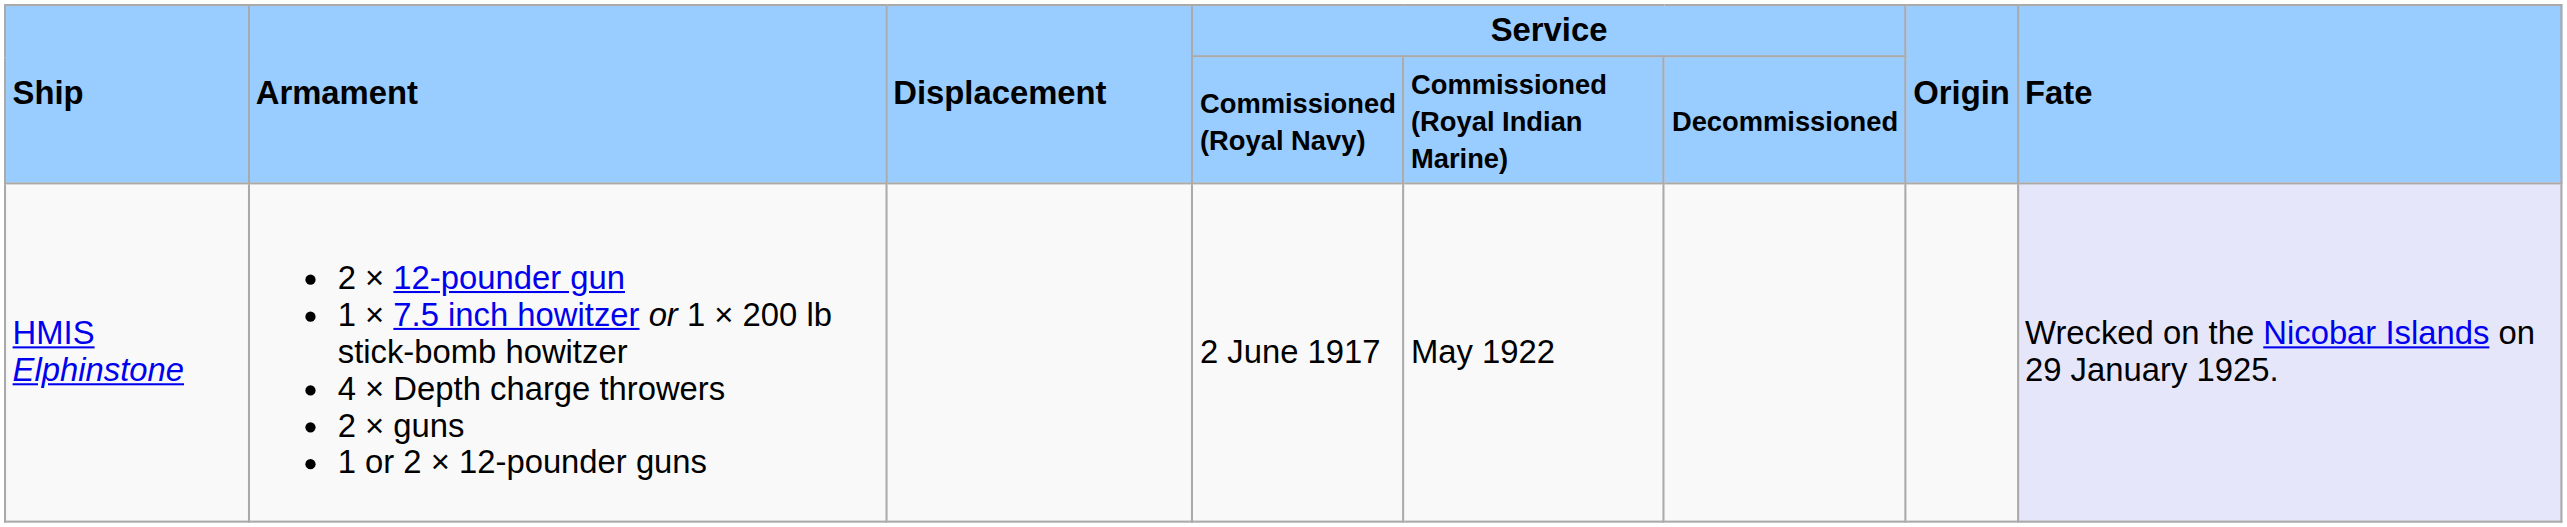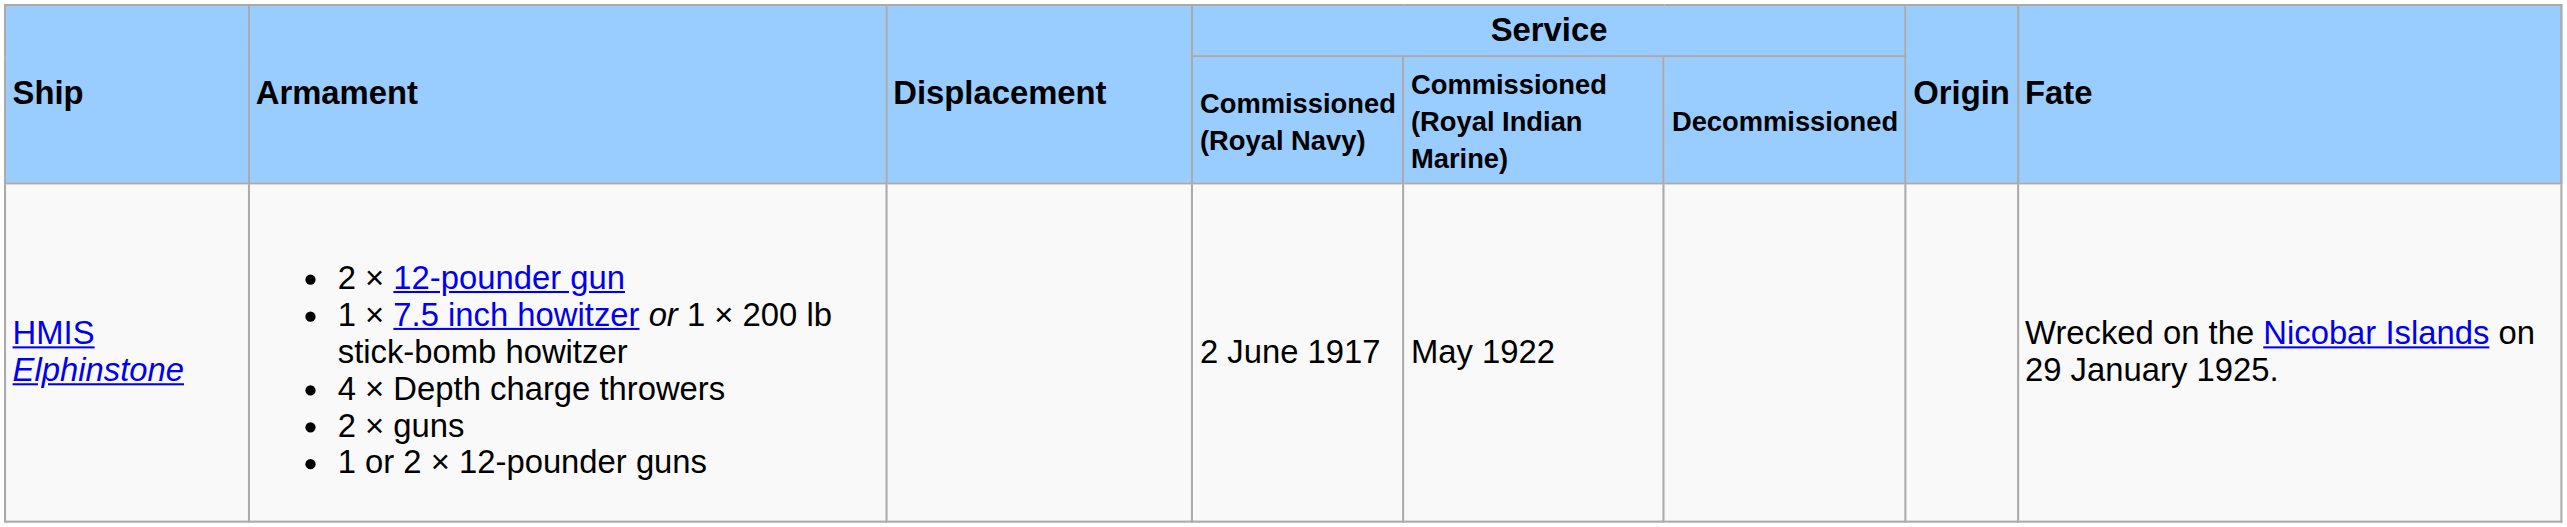(2280, 351) lavender background -> (2280, 351) no background
